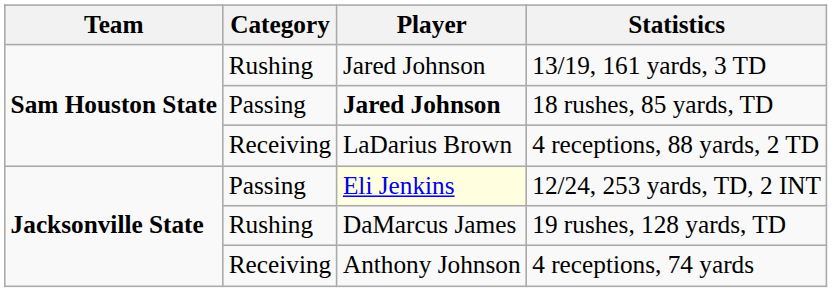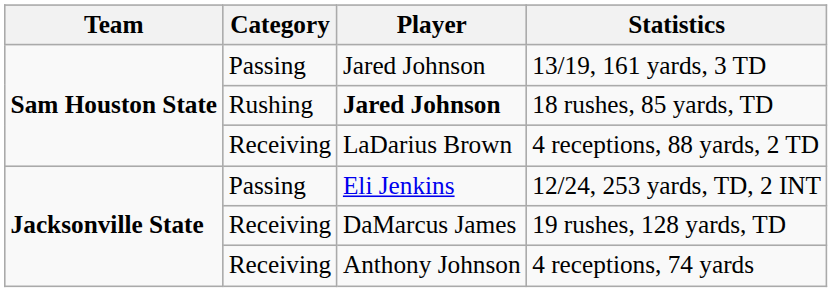(271, 64) Rushing -> (267, 64) Passing
(267, 105) Passing -> (271, 105) Rushing
(399, 185) lightyellow background -> (399, 185) no background
(271, 225) Rushing -> (280, 225) Receiving
